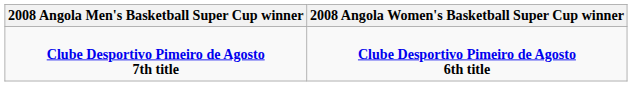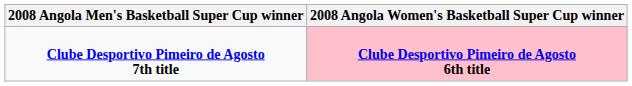(467, 61) no background -> (467, 61) pink background
